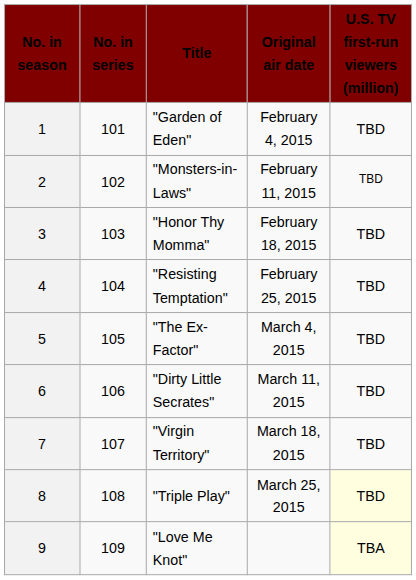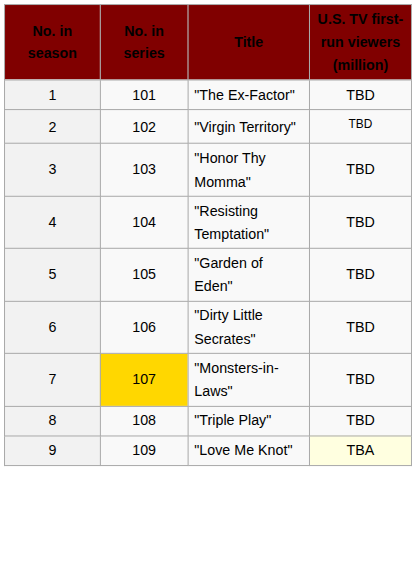- column: (289, 53)
(187, 129) "Garden of Eden" -> (245, 94) "The Ex-Factor"
(195, 181) "Monsters-in-Laws" -> (245, 126) "Virgin Territory"
(180, 338) "The Ex-Factor" -> (229, 275) "Garden of Eden"
(113, 443) no background -> (144, 379) gold background
(181, 443) "Virgin Territory" -> (236, 379) "Monsters-in-Laws"
(371, 496) lightyellow background -> (360, 420) no background
